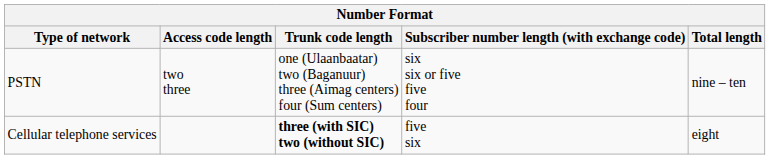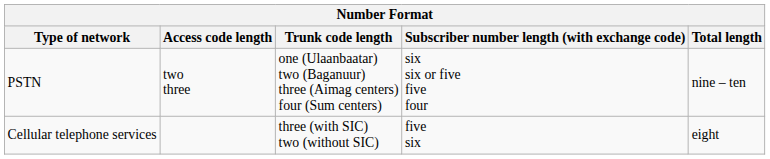(331, 135) bold -> (329, 135) normal
